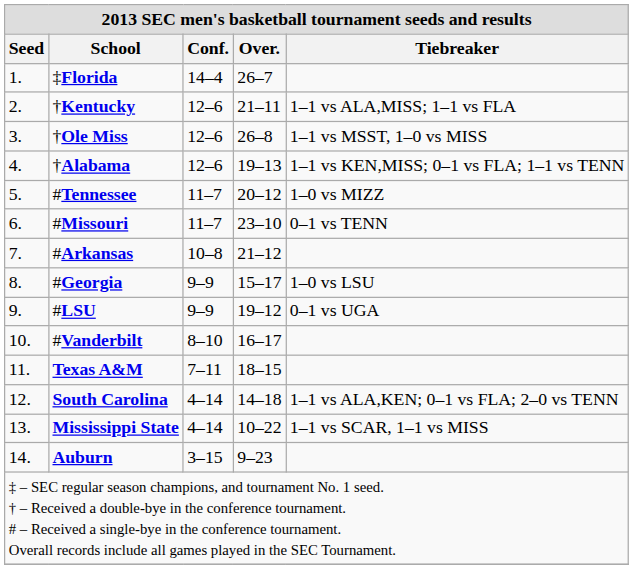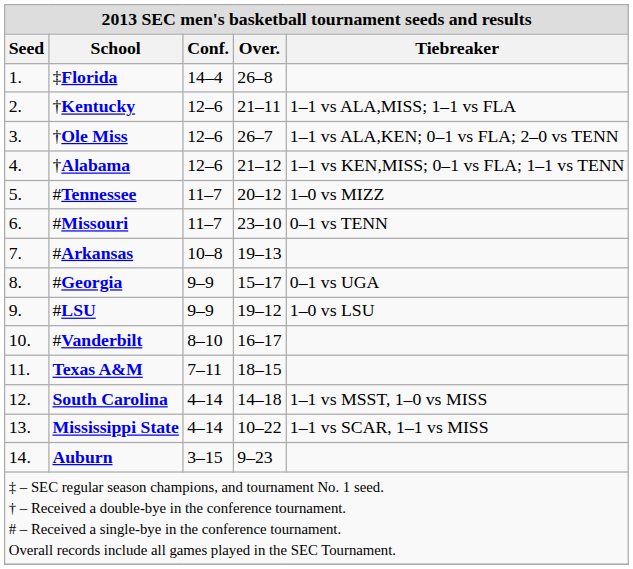(255, 77) 26–7 -> (255, 77) 26–8
(255, 136) 26–8 -> (255, 136) 26–7
(389, 136) 1–1 vs MSST, 1–0 vs MISS -> (454, 136) 1–1 vs ALA,KEN; 0–1 vs FLA; 2–0 vs TENN
(259, 165) 19–13 -> (259, 165) 21–12
(259, 253) 21–12 -> (259, 253) 19–13
(332, 282) 1–0 vs LSU -> (335, 282) 0–1 vs UGA
(335, 311) 0–1 vs UGA -> (332, 311) 1–0 vs LSU
(454, 399) 1–1 vs ALA,KEN; 0–1 vs FLA; 2–0 vs TENN -> (389, 399) 1–1 vs MSST, 1–0 vs MISS
